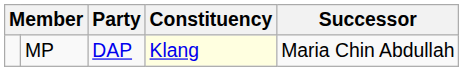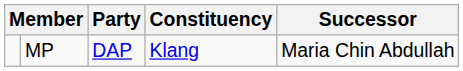(174, 50) lightyellow background -> (174, 50) no background
